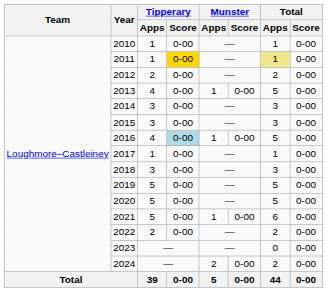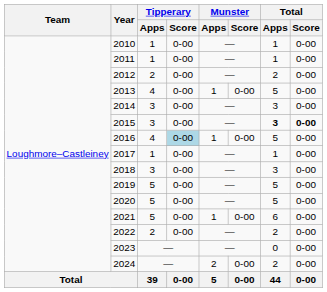(183, 59) gold background -> (183, 59) no background
(275, 59) khaki background -> (275, 59) no background
(275, 122) normal -> (275, 122) bold
(306, 122) normal -> (306, 122) bold
